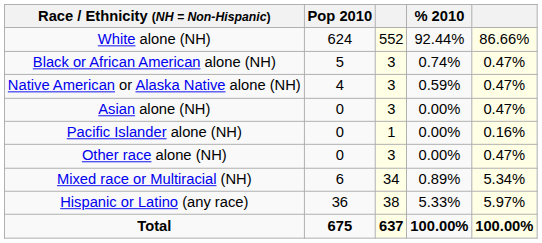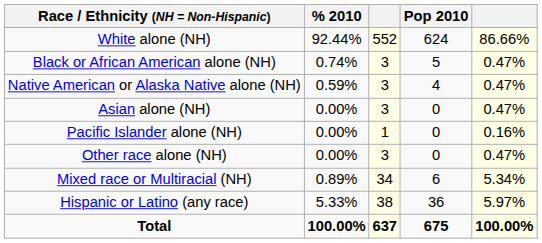columns swapped: (340, 16) <-> (439, 16)
